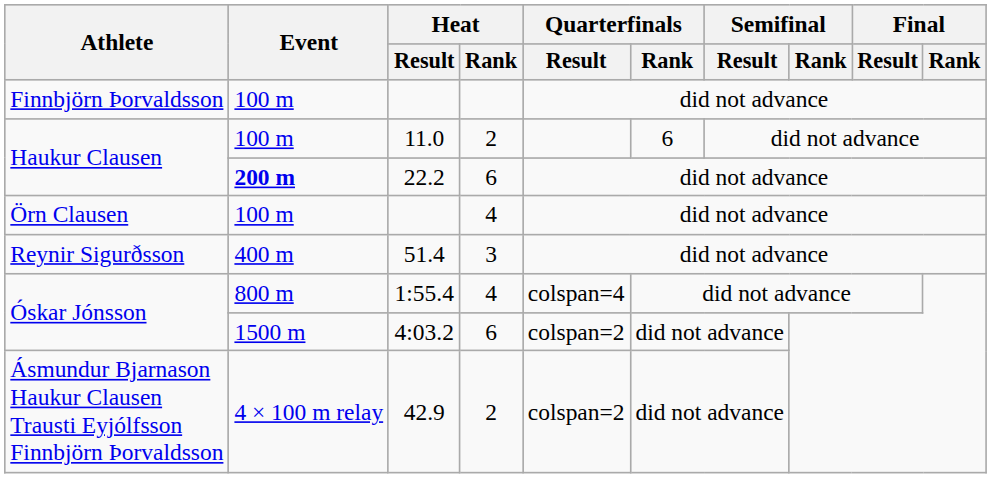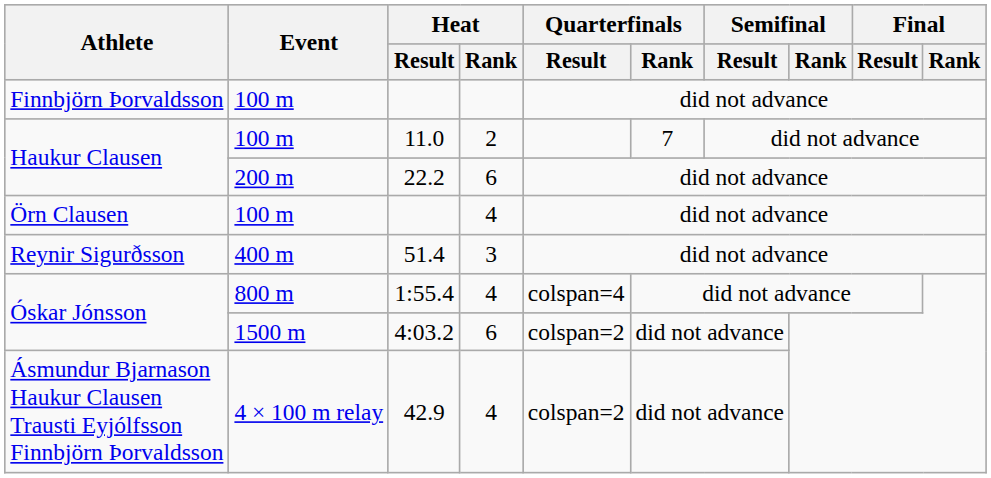(667, 138) 6 -> (667, 138) 7
(265, 177) bold -> (264, 177) normal
(491, 412) 2 -> (491, 412) 4
